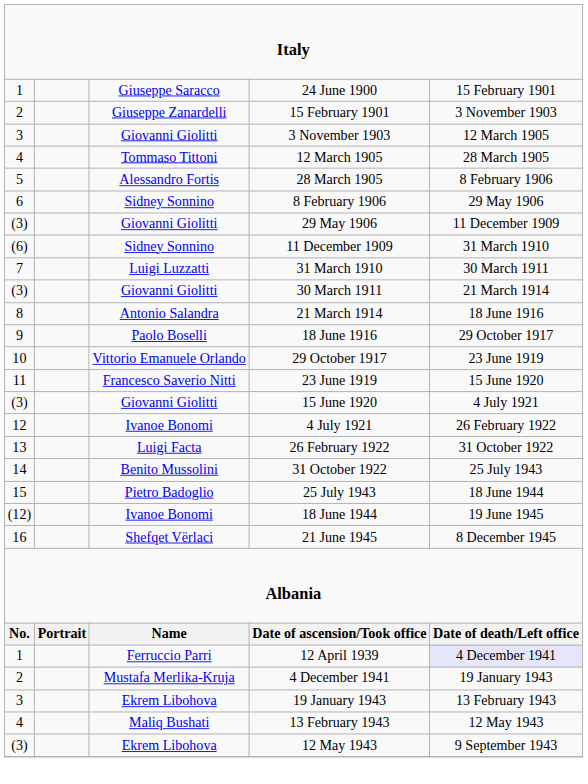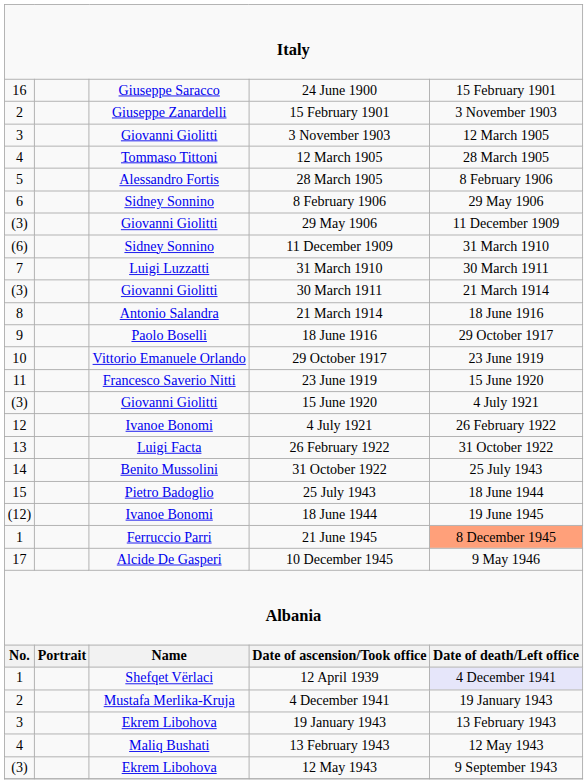(19, 90) 1 -> (19, 90) 16
(19, 536) 16 -> (19, 536) 1
(169, 536) Shefqet Vërlaci -> (169, 536) Ferruccio Parri
(506, 536) no background -> (506, 536) lightsalmon background
+ row: (339, 559)
(169, 656) Ferruccio Parri -> (169, 678) Shefqet Vërlaci
